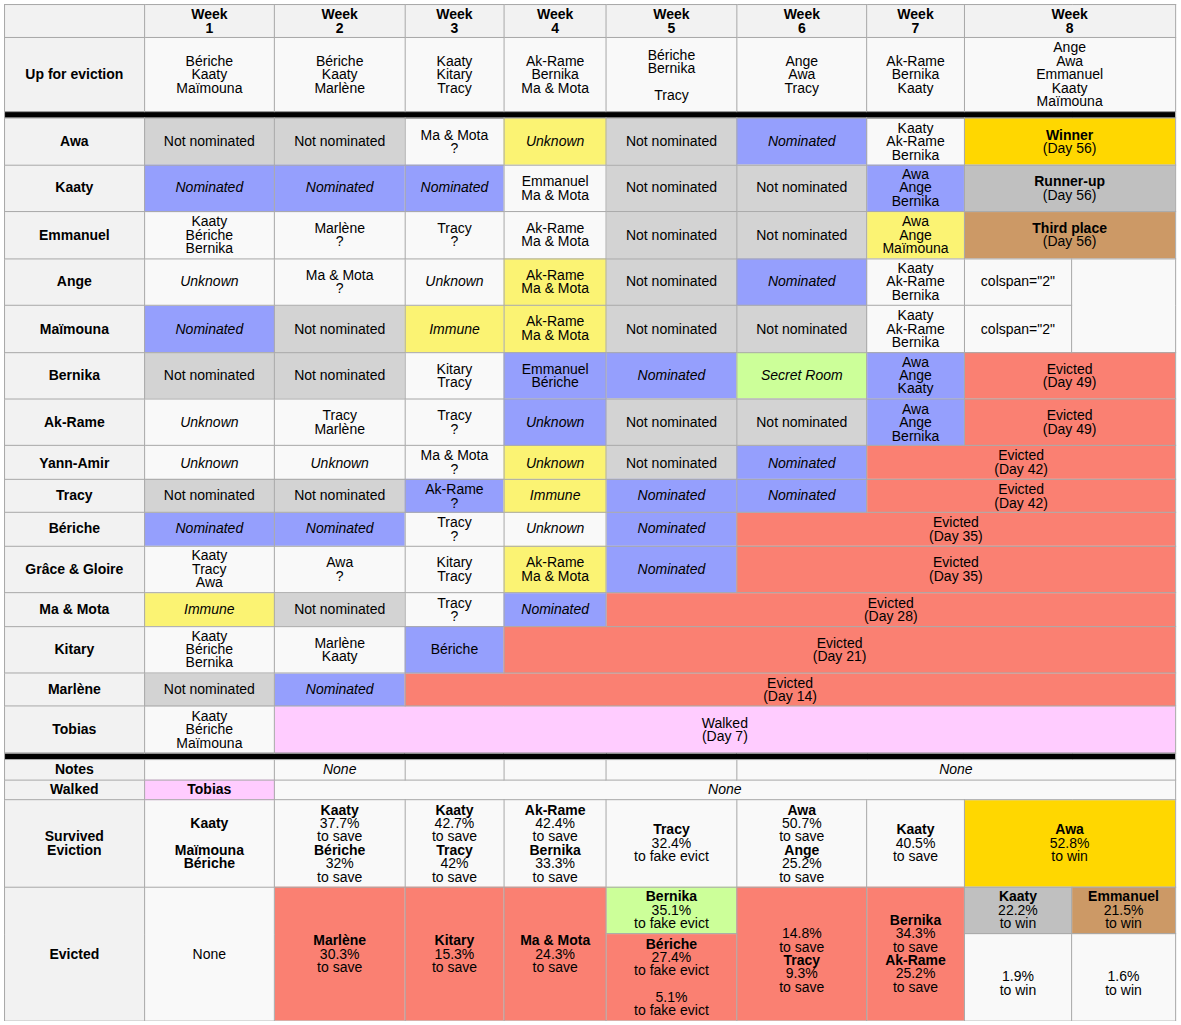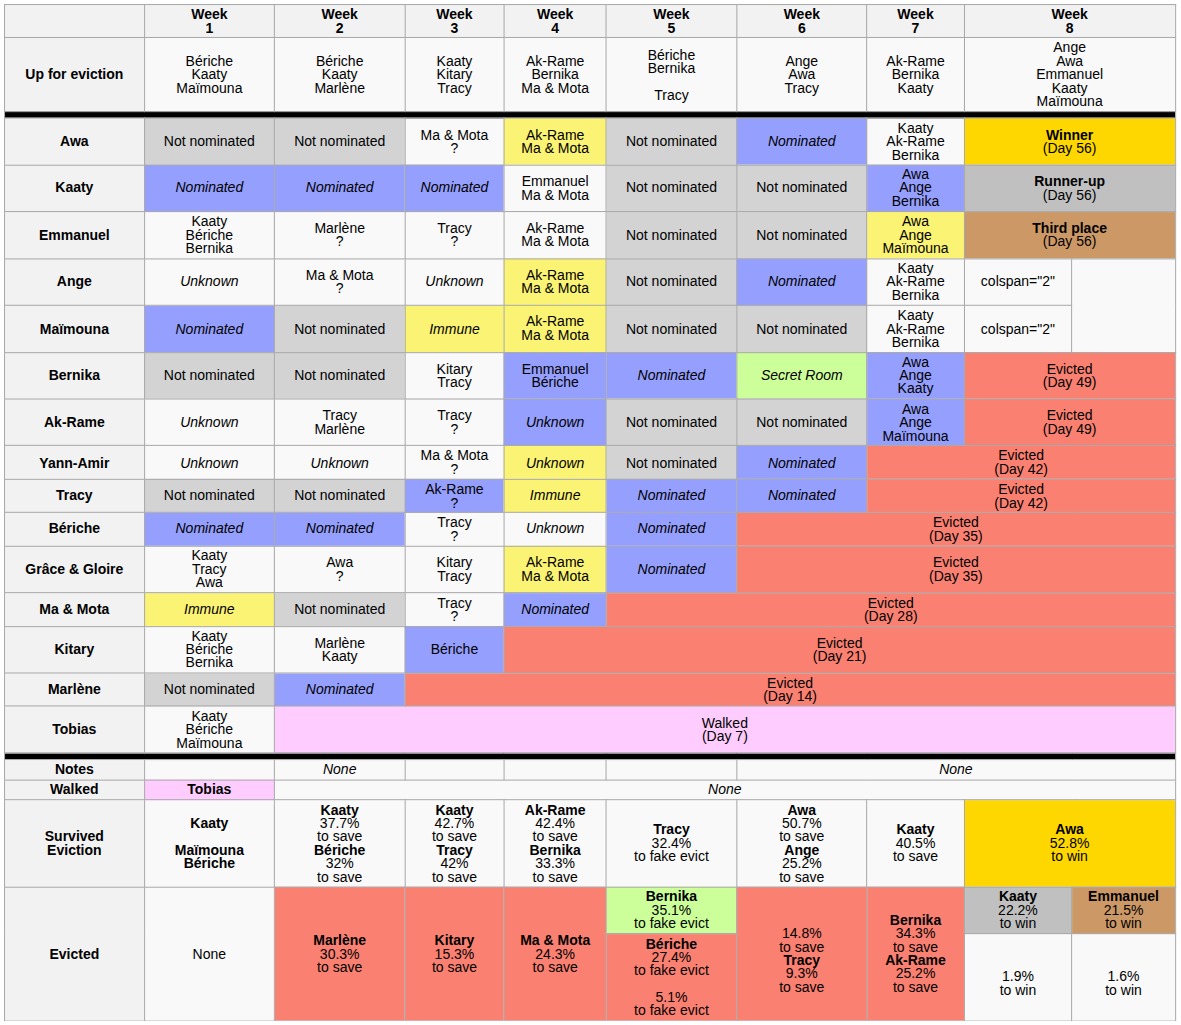(555, 141) Unknown -> (555, 141) Ak-Rame Ma & Mota
(916, 422) Awa Ange Bernika -> (916, 422) Awa Ange Maïmouna
